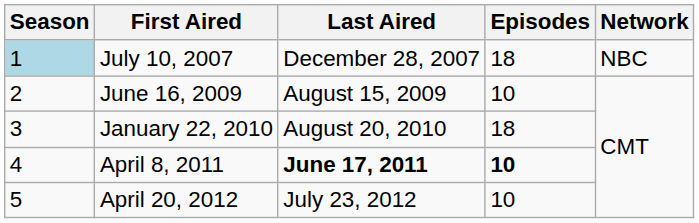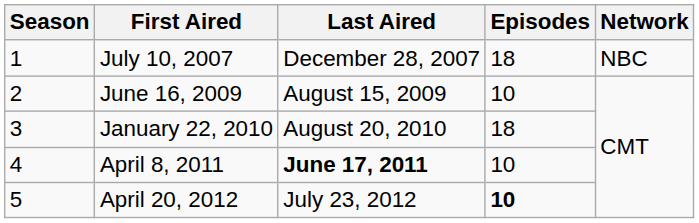(16, 57) lightblue background -> (16, 57) no background
(503, 164) bold -> (503, 164) normal
(503, 199) normal -> (503, 199) bold
